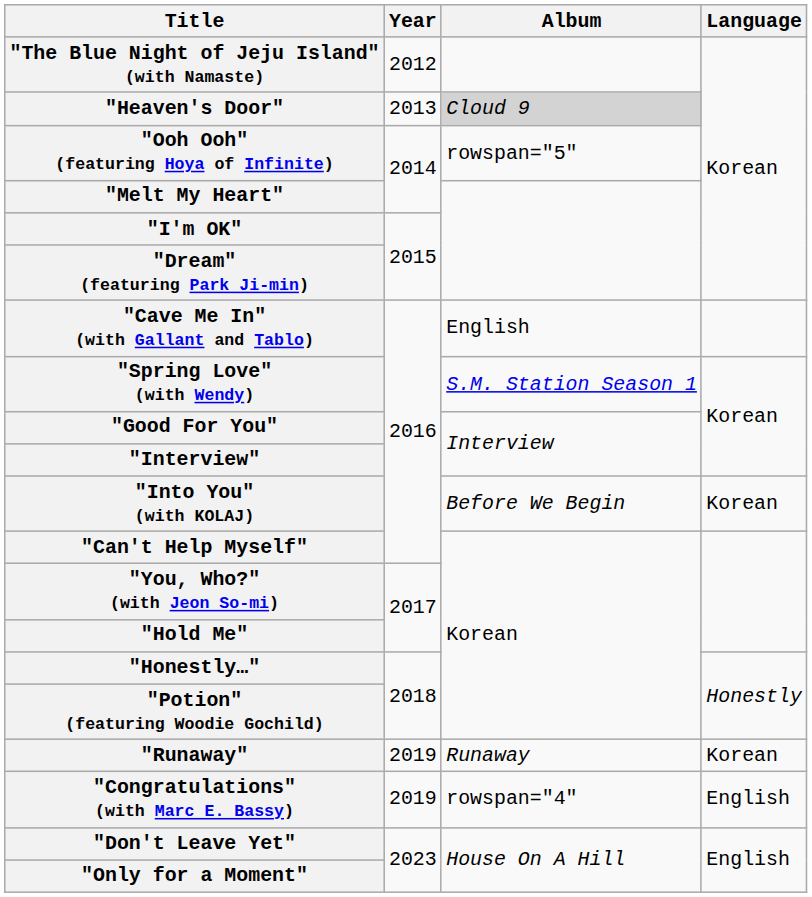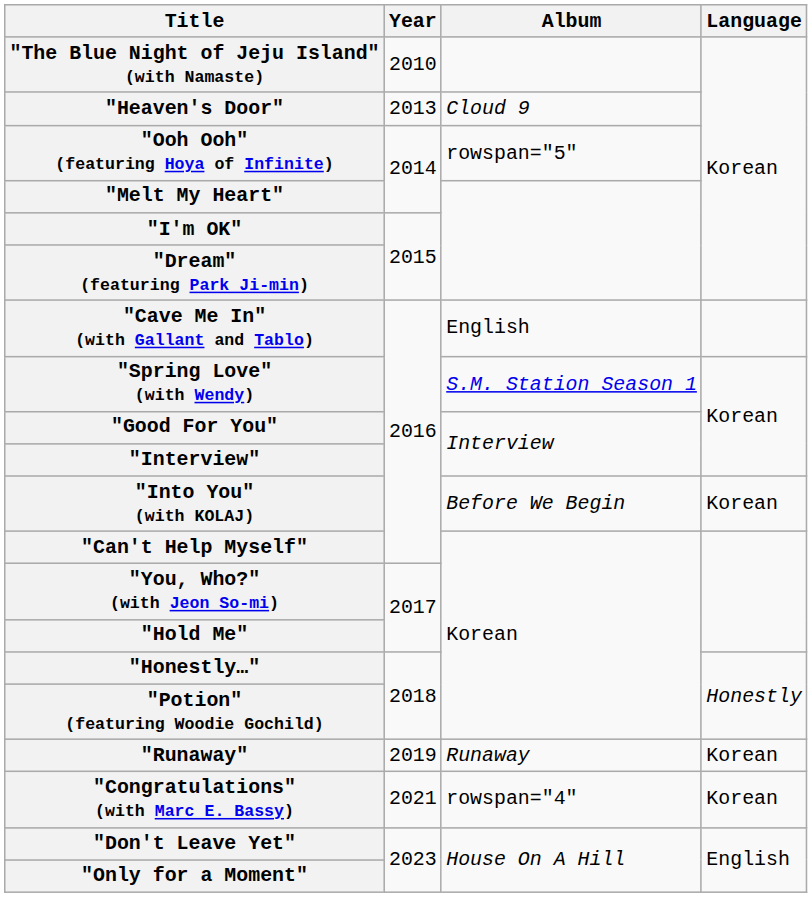(413, 65) 2012 -> (413, 65) 2010
(488, 109) lightgrey background -> (488, 109) no background
(413, 800) 2019 -> (413, 800) 2021
(748, 800) English -> (742, 800) Korean
